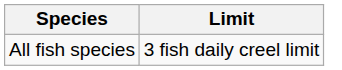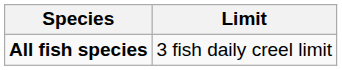(72, 49) normal -> (78, 49) bold
